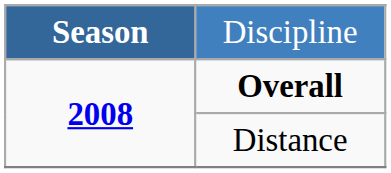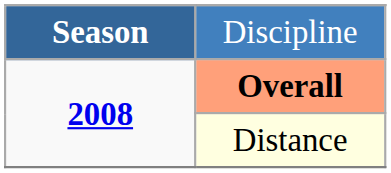(290, 85) no background -> (290, 85) lightsalmon background
(290, 140) no background -> (290, 140) lightyellow background
